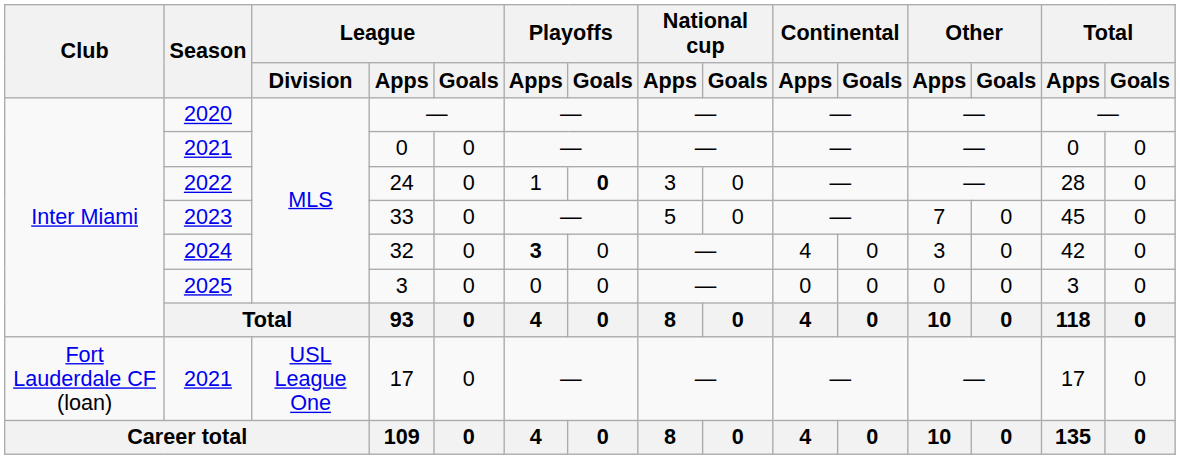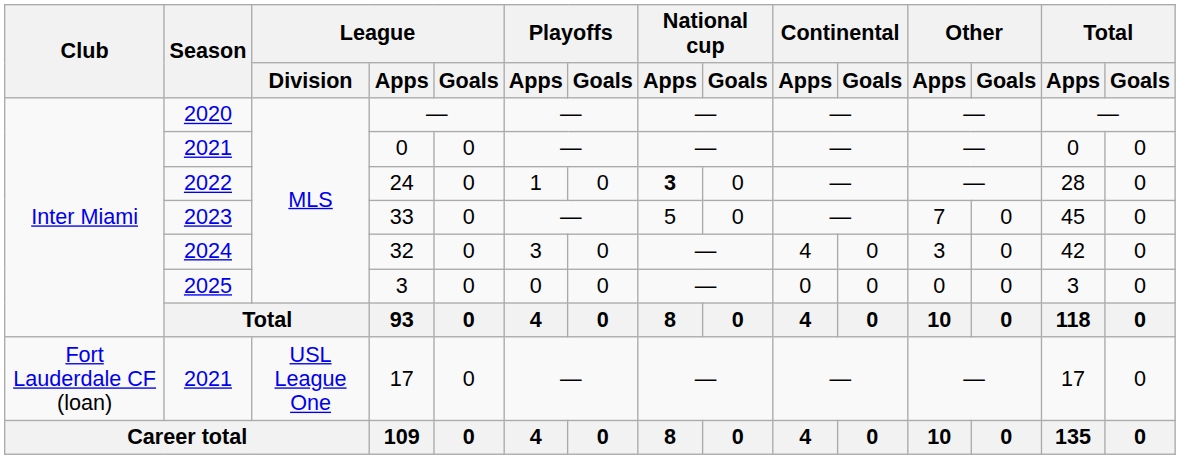(603, 182) bold -> (603, 182) normal
(670, 182) normal -> (670, 182) bold
(536, 251) bold -> (536, 251) normal
